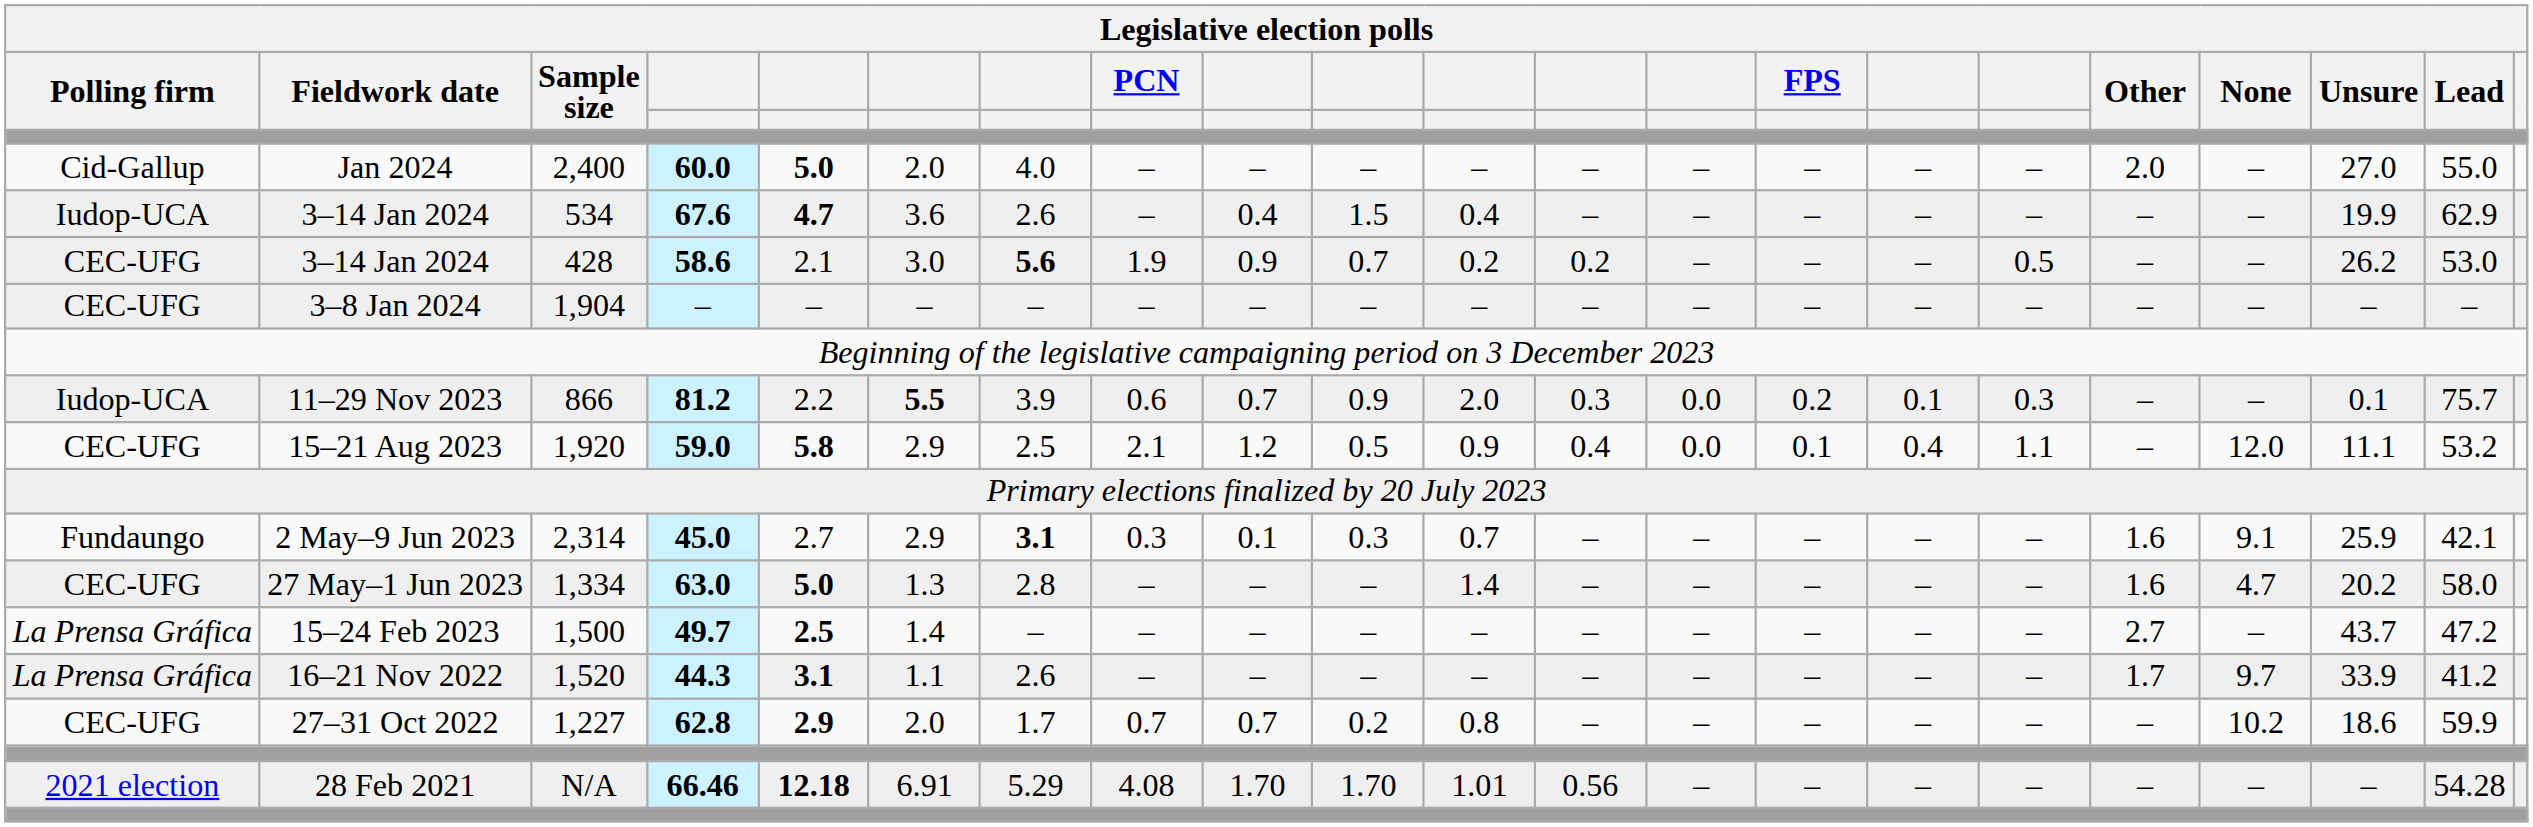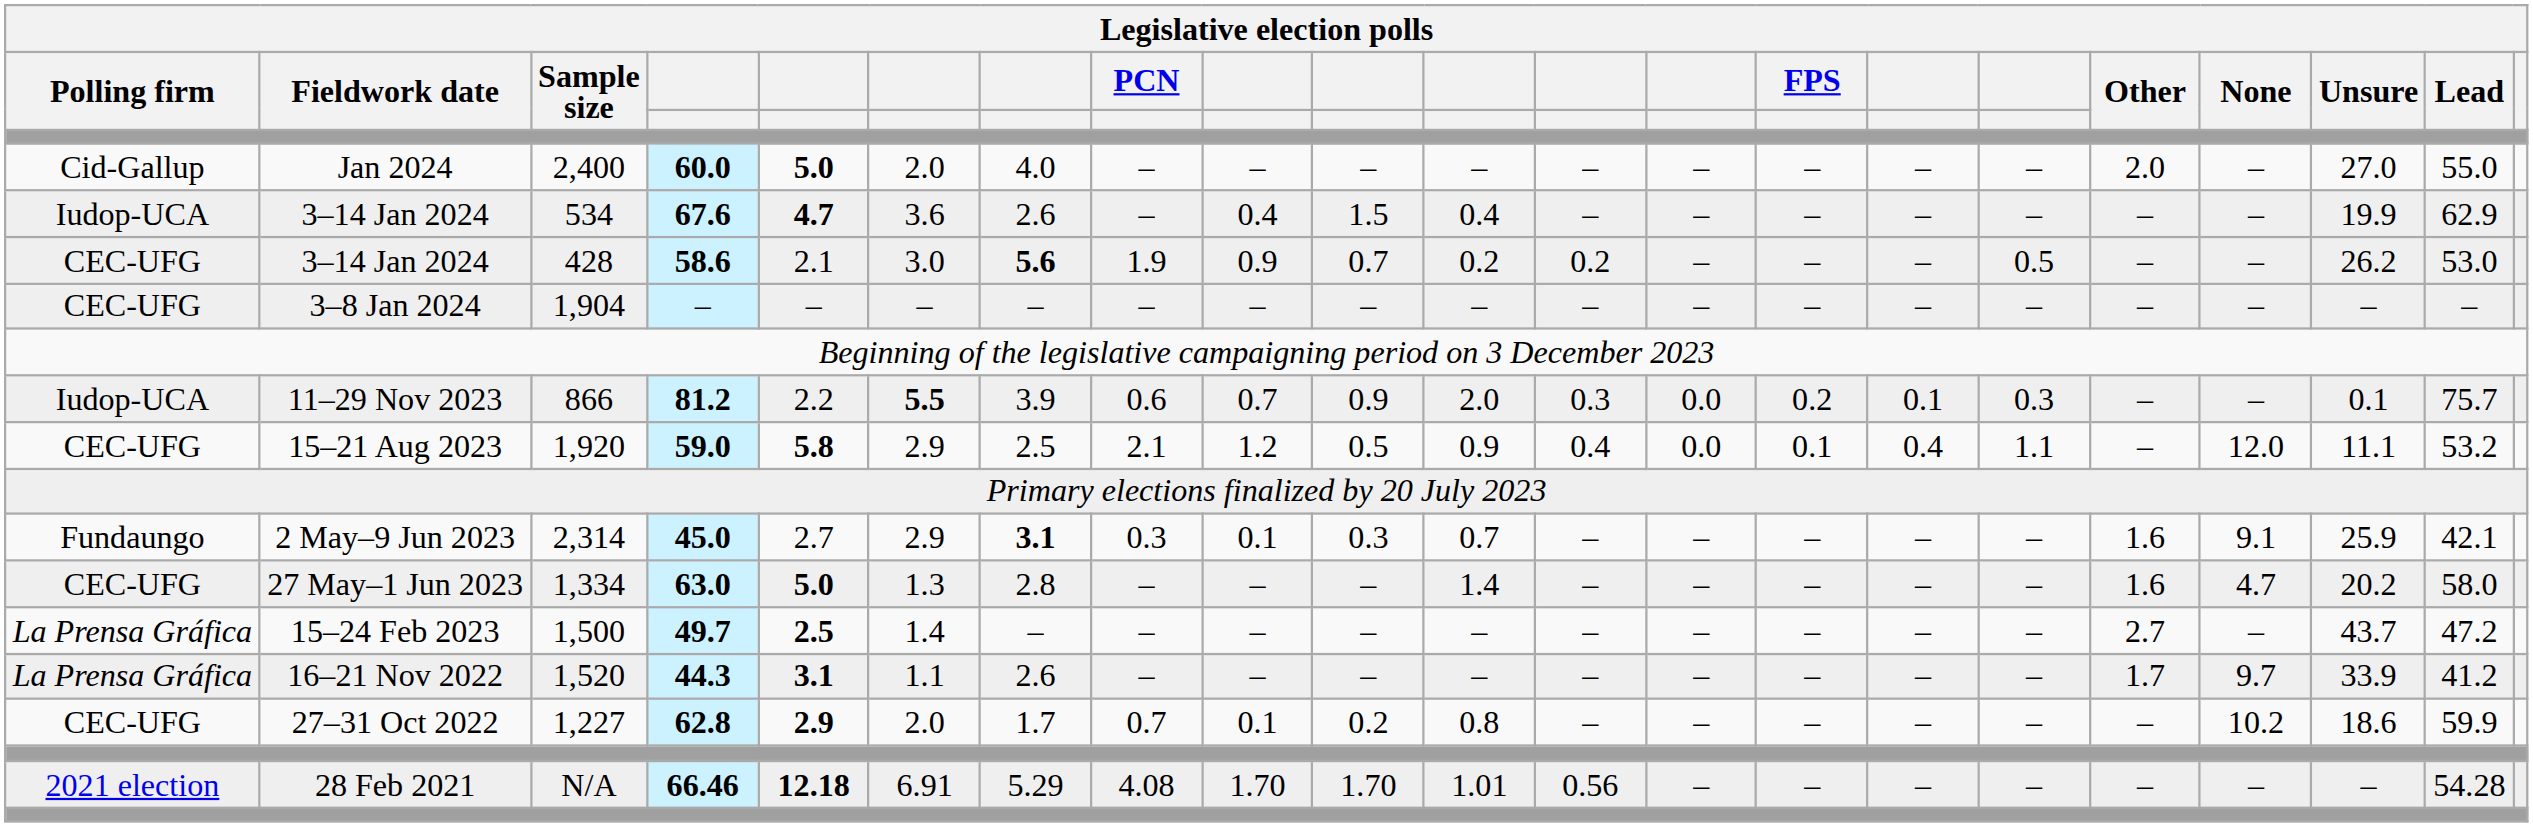(1257, 723) 0.7 -> (1257, 723) 0.1
